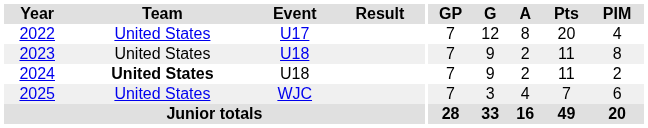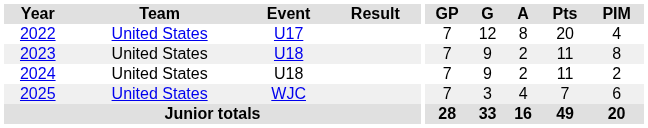(162, 74) bold -> (160, 74) normal
